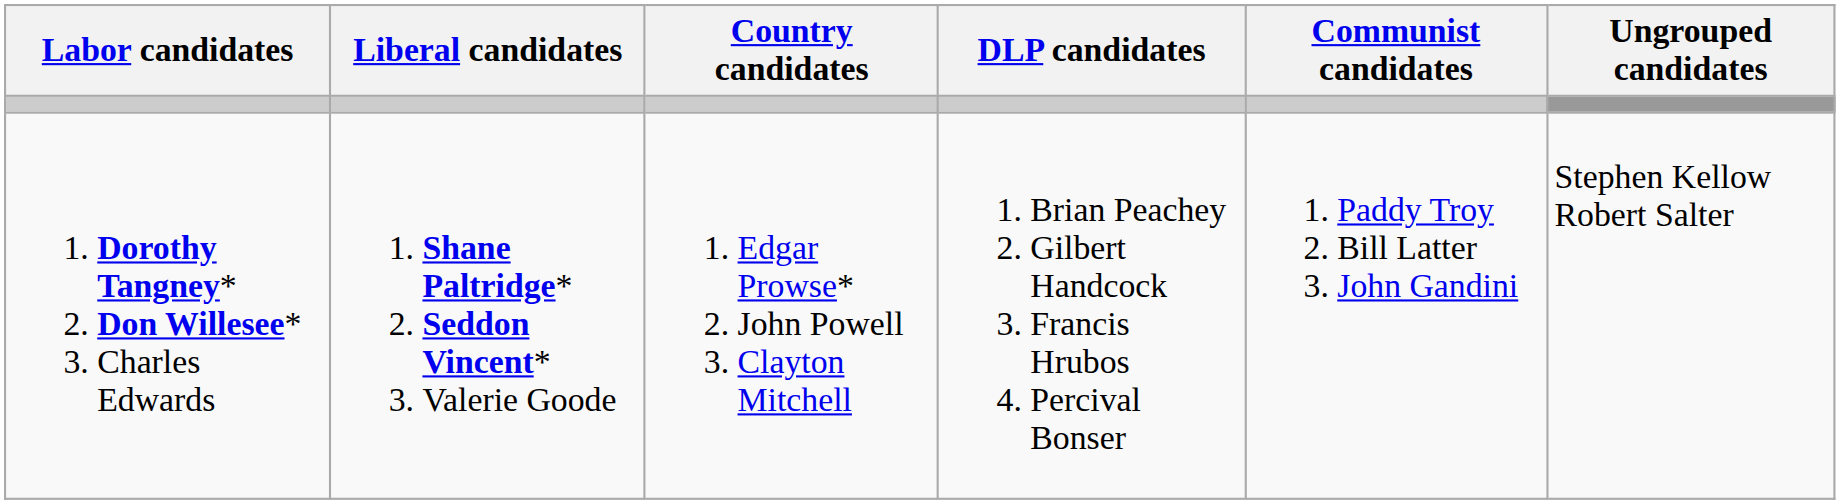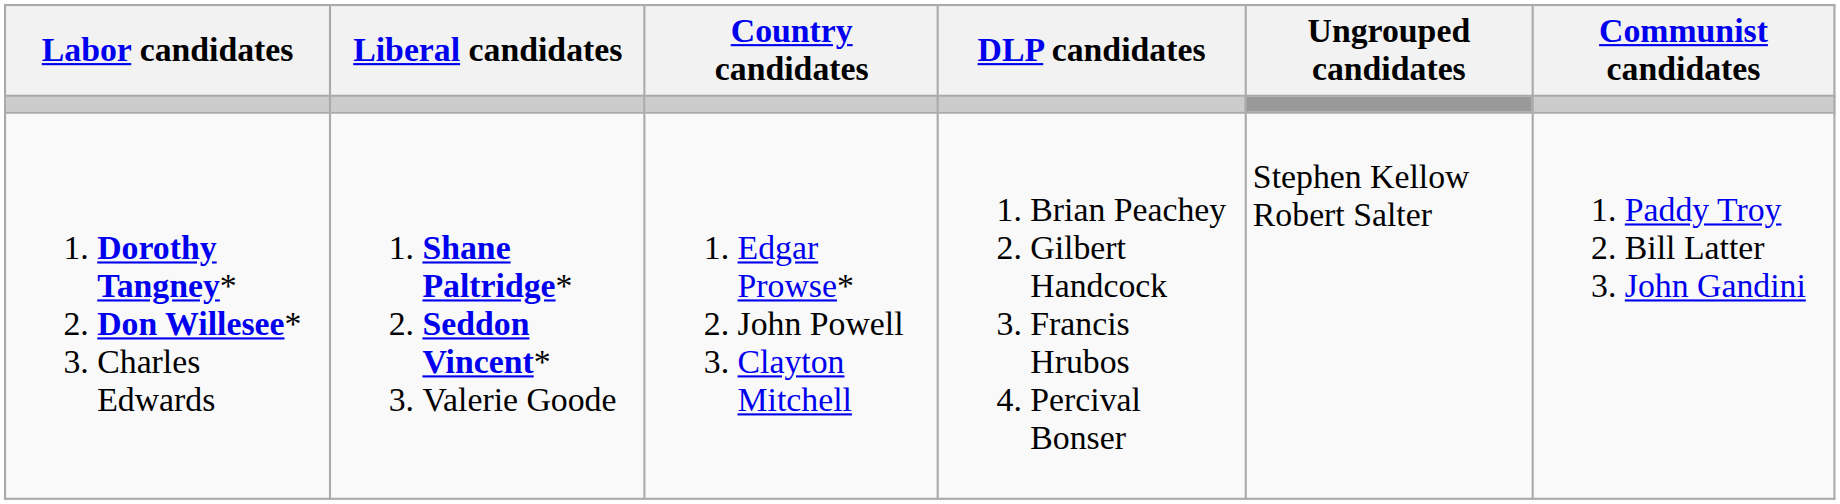columns swapped: (1396, 50) <-> (1691, 50)
